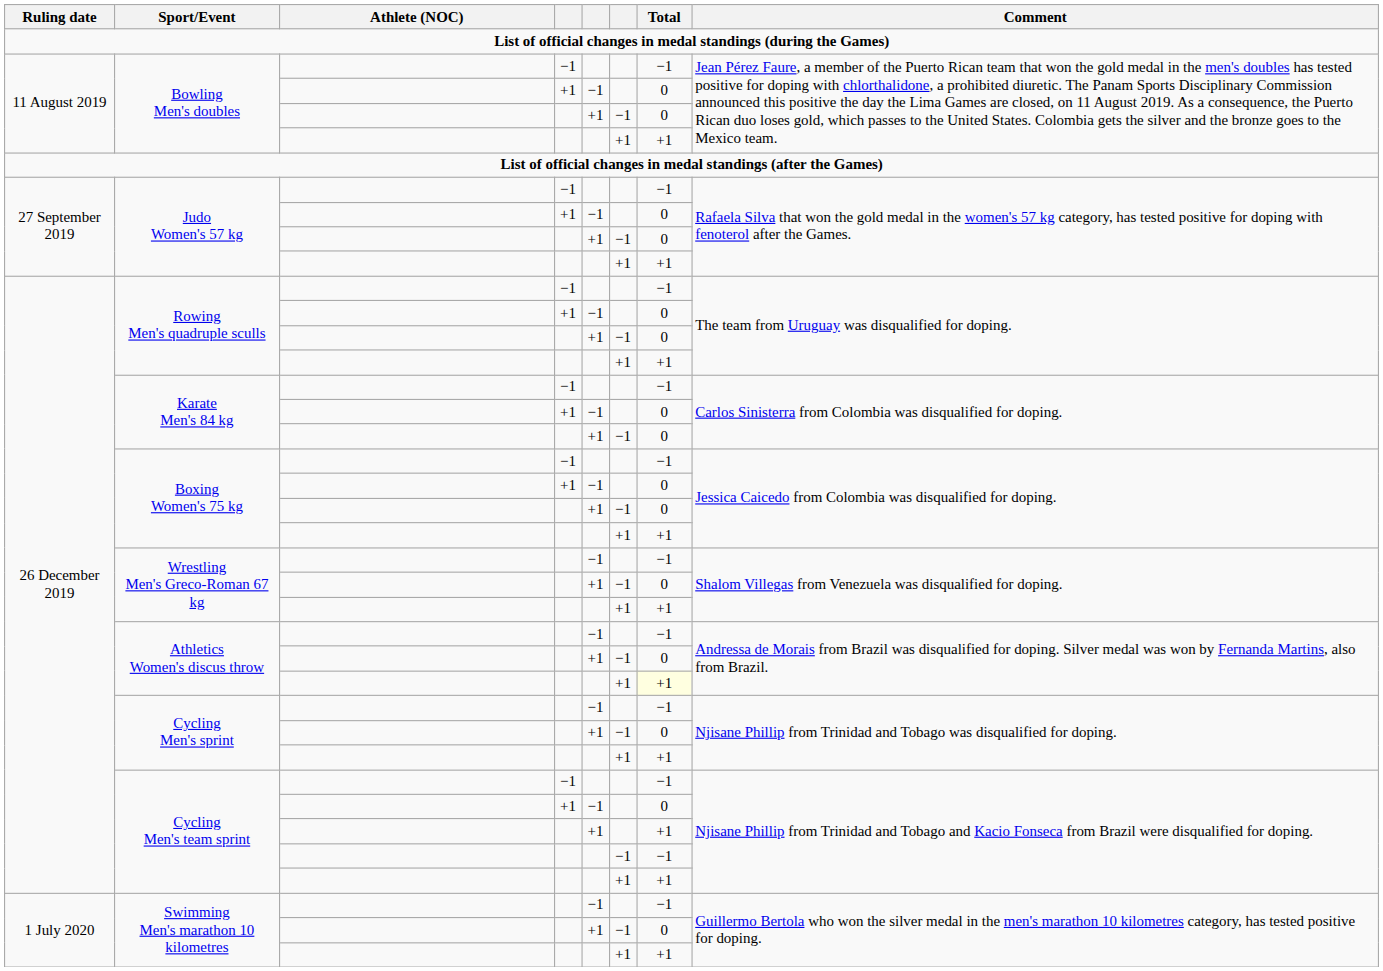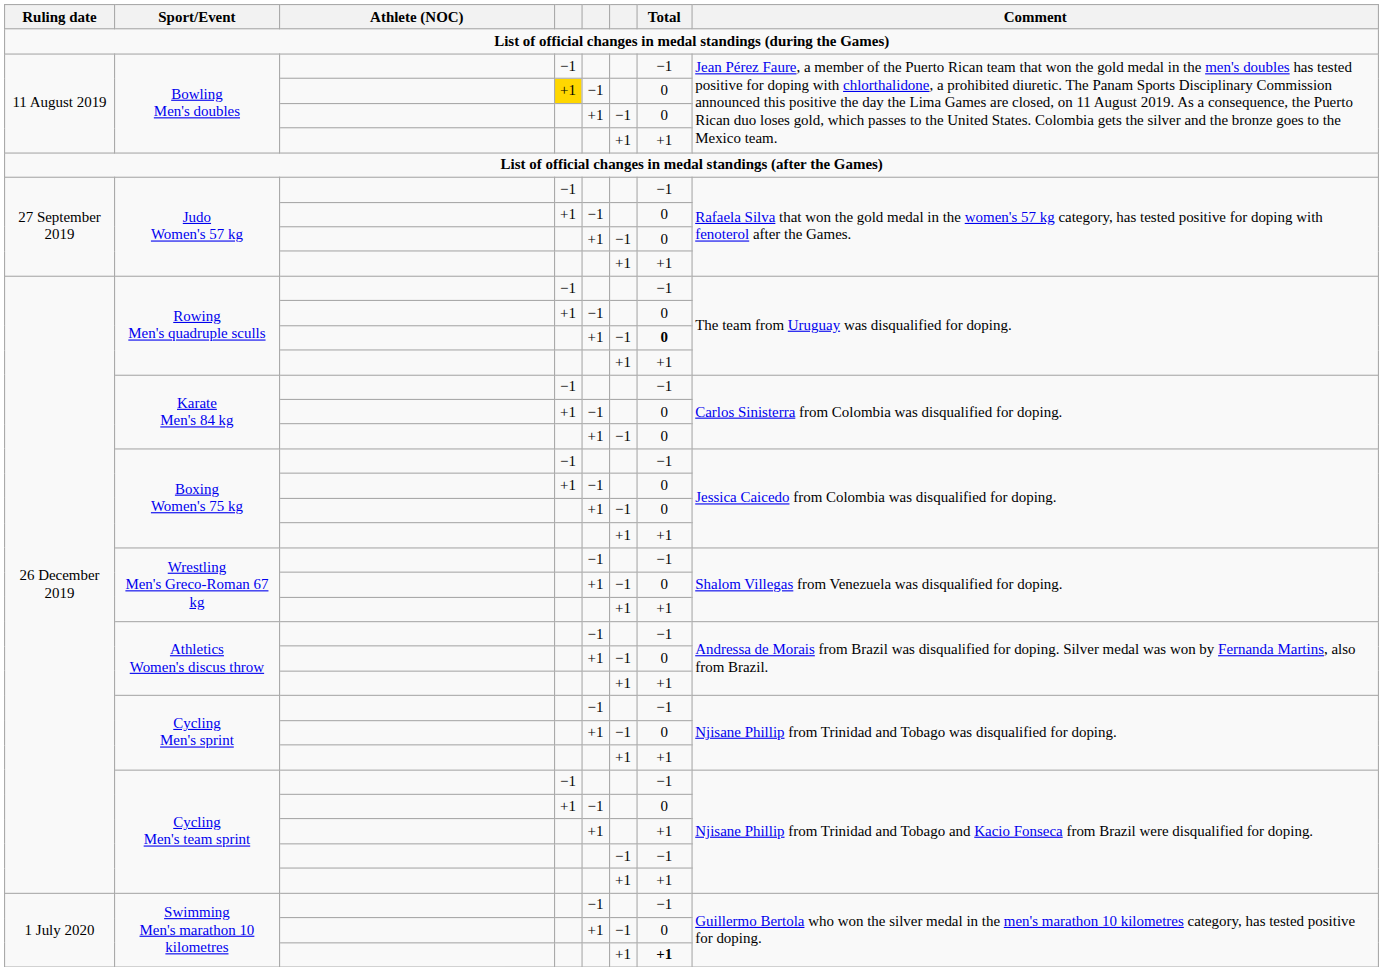(568, 90) no background -> (568, 90) gold background
(664, 337) normal -> (664, 337) bold
(664, 682) lightyellow background -> (664, 682) no background
(664, 954) normal -> (664, 954) bold
